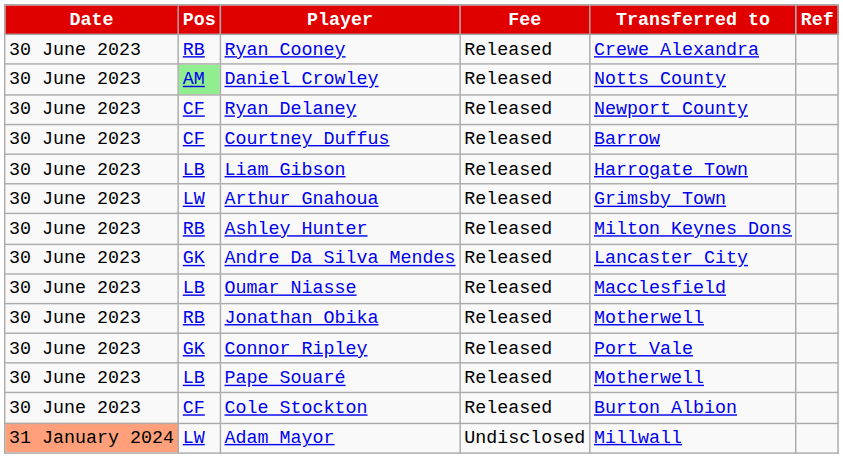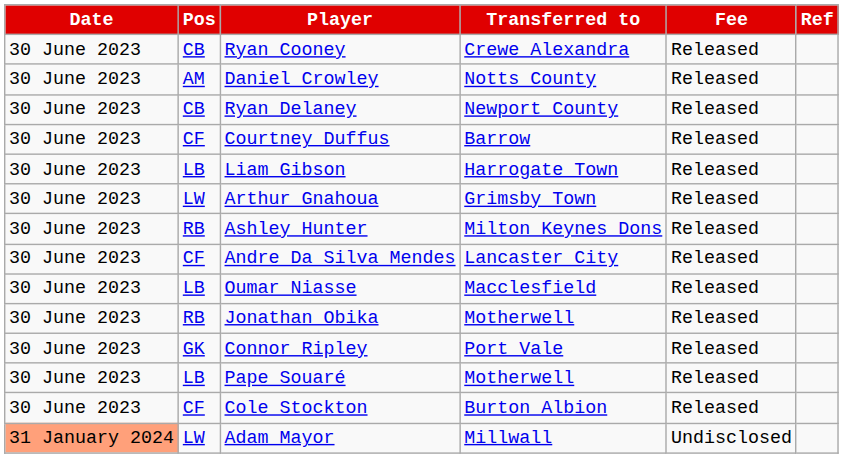columns swapped: (693, 20) <-> (525, 20)
(194, 50) RB -> (194, 50) CB
(194, 79) lightgreen background -> (194, 79) no background
(194, 109) CF -> (194, 109) CB
(194, 259) GK -> (194, 259) CF
